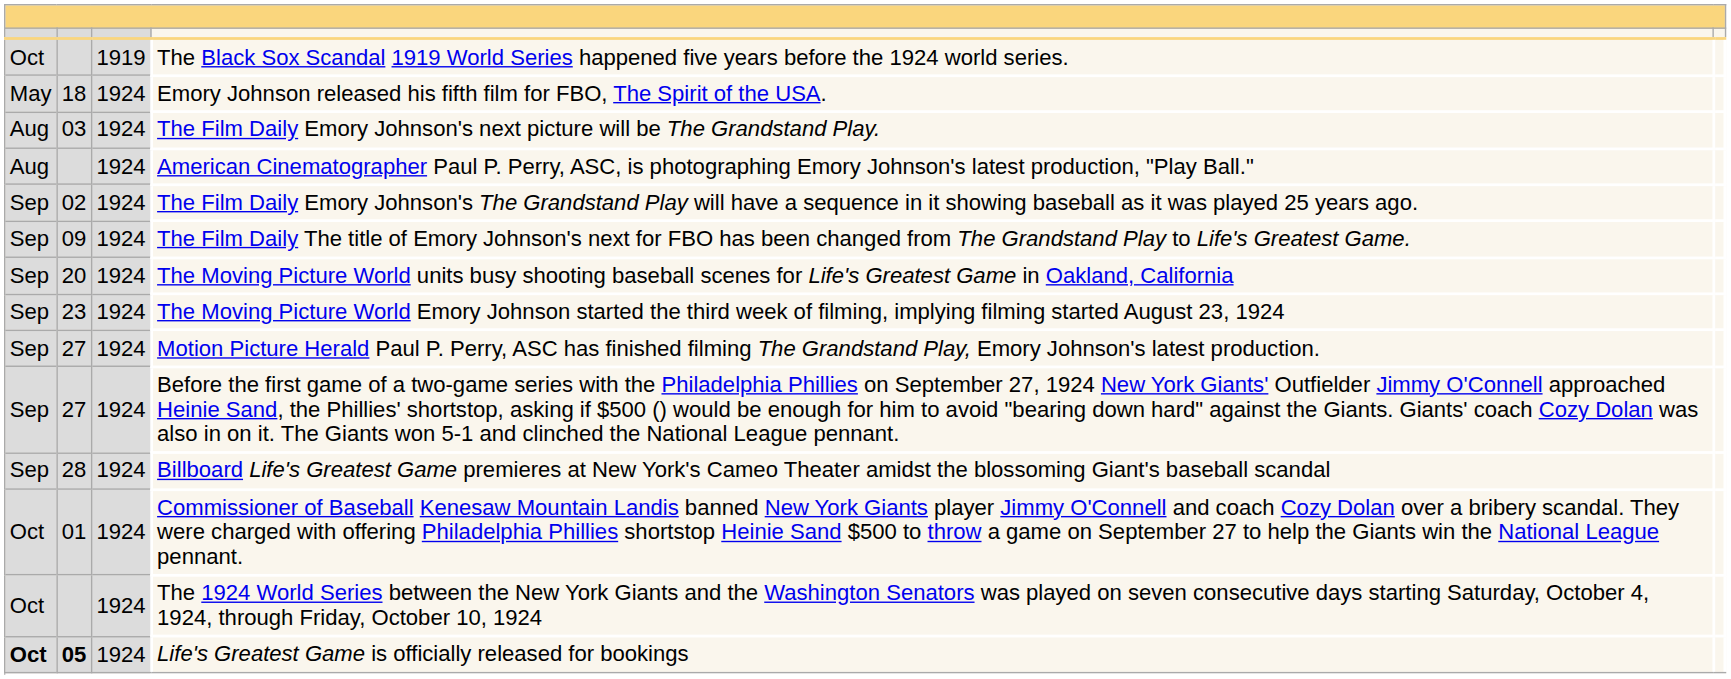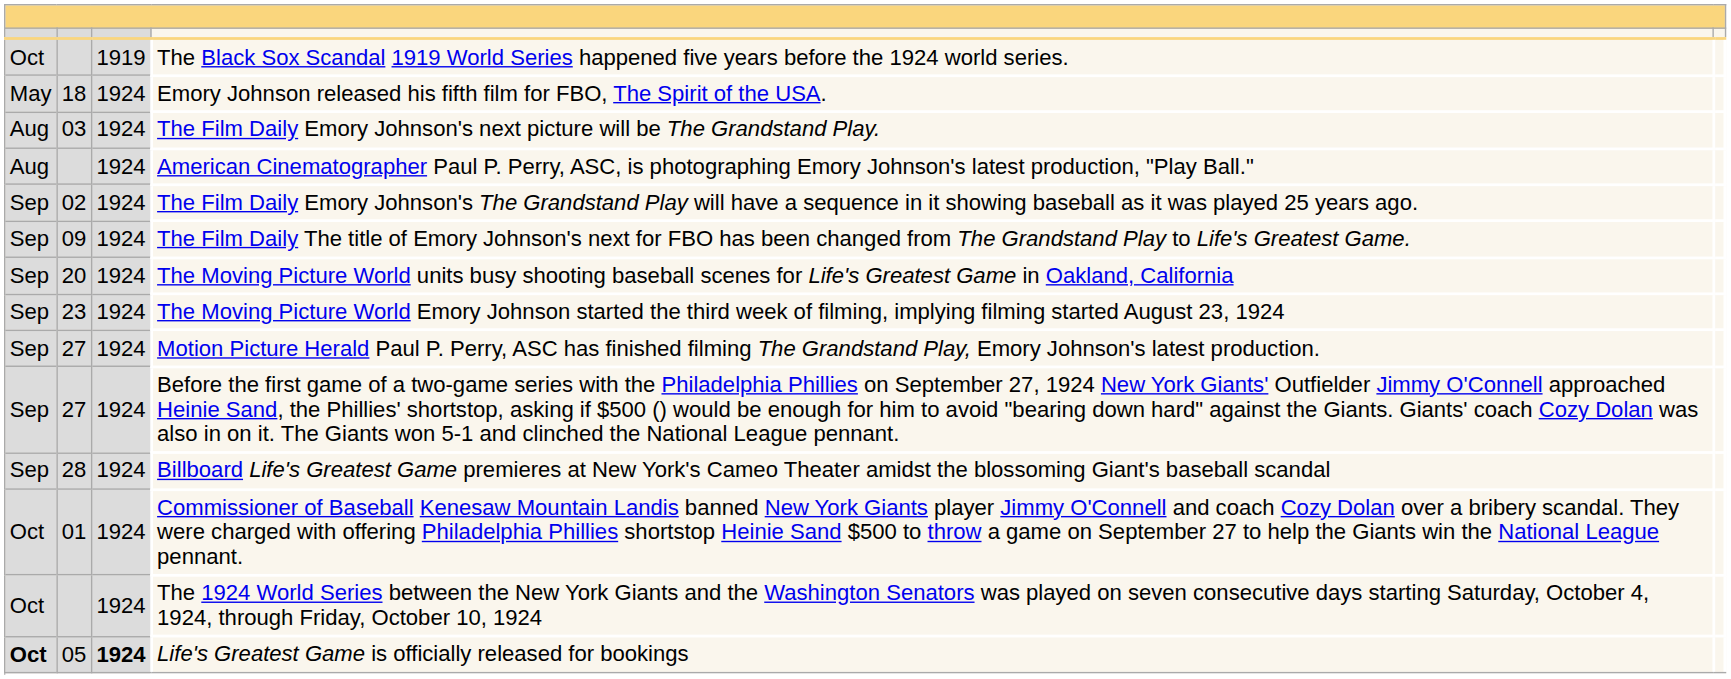(74, 654) bold -> (74, 654) normal
(121, 654) normal -> (121, 654) bold
